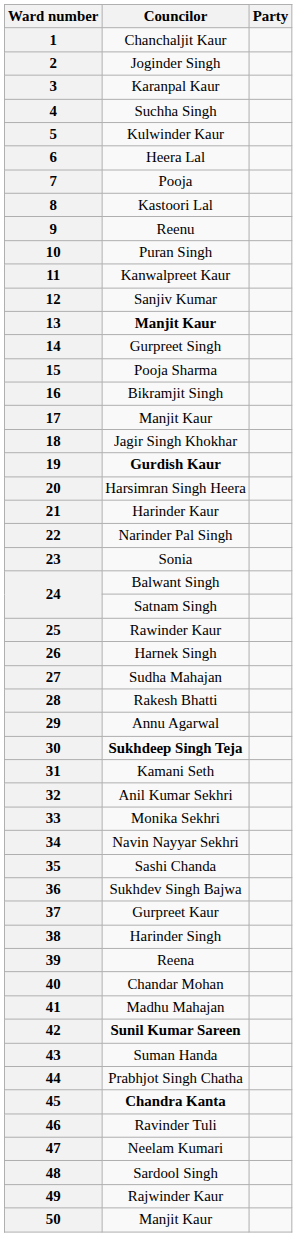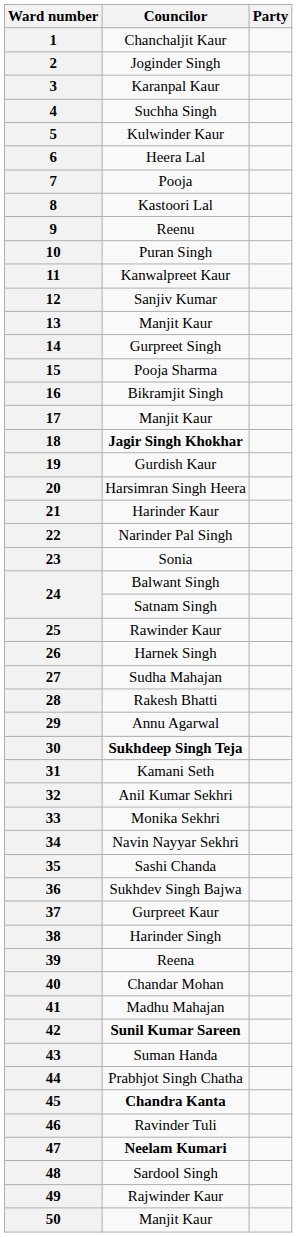(176, 323) bold -> (176, 323) normal
(176, 441) normal -> (176, 441) bold
(176, 464) bold -> (176, 464) normal
(176, 1149) normal -> (176, 1149) bold
